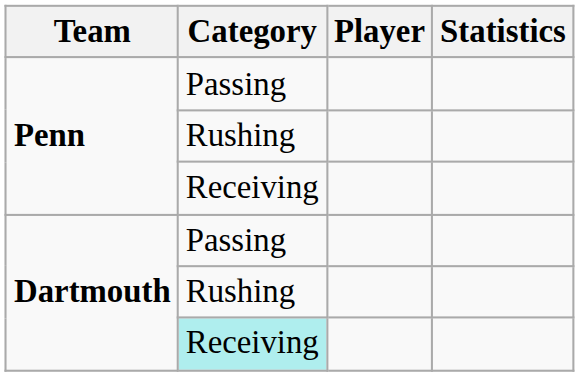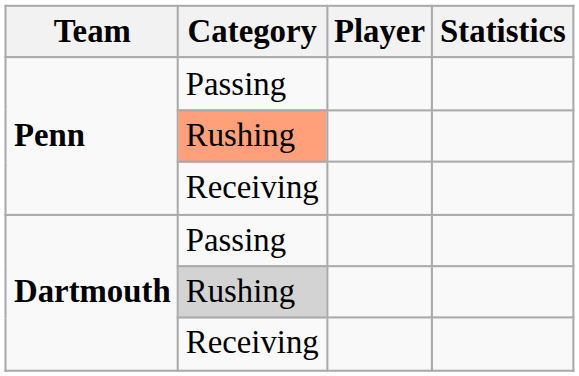(240, 135) no background -> (240, 135) lightsalmon background
(240, 291) no background -> (240, 291) lightgrey background
(252, 343) paleturquoise background -> (252, 343) no background
